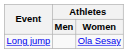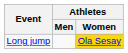(99, 42) no background -> (99, 42) gold background
